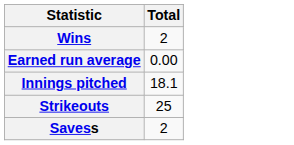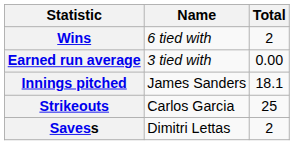+ column: (197, 15)
